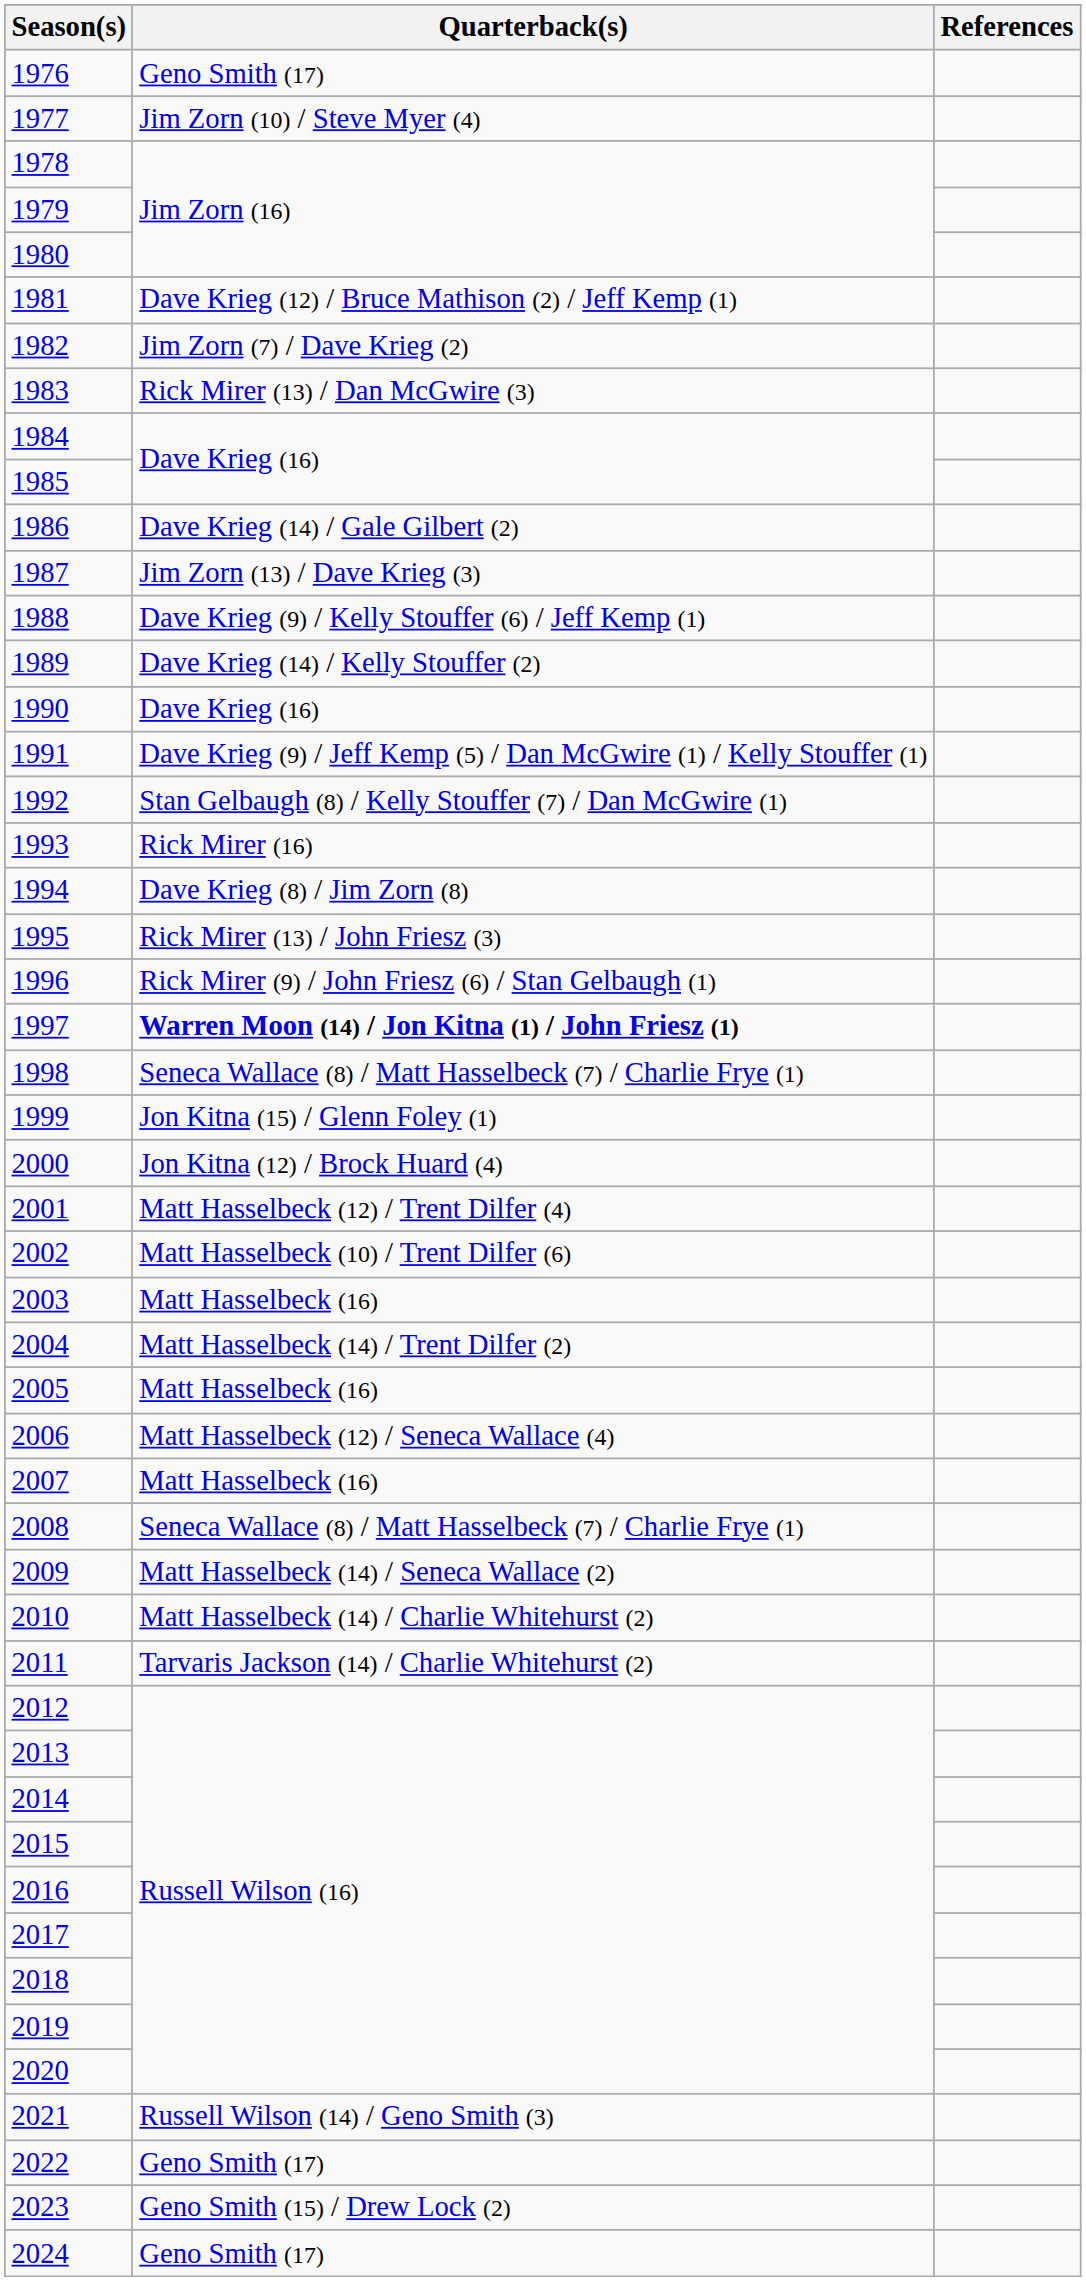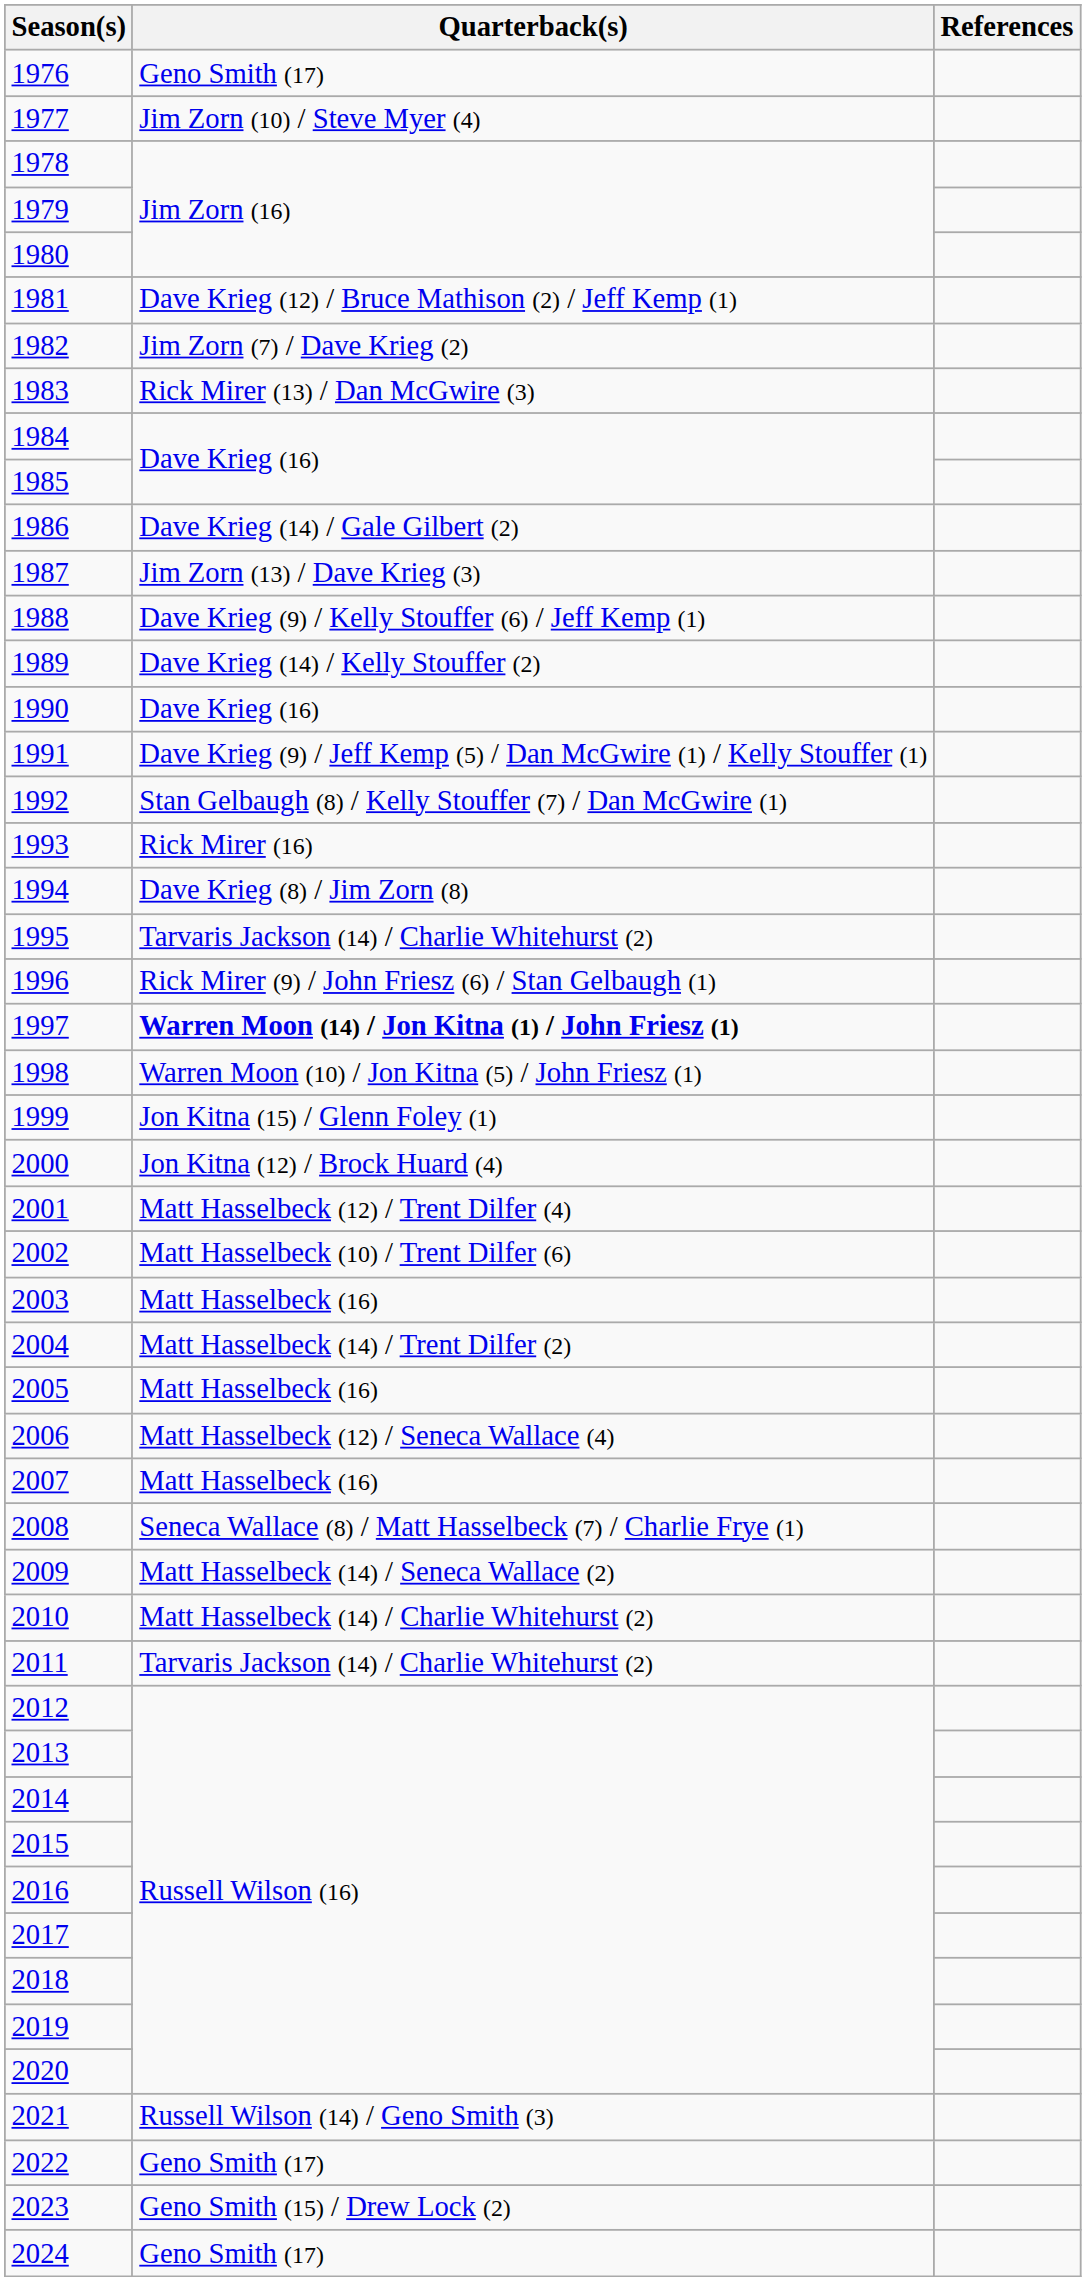(320, 935) Rick Mirer (13) / John Friesz (3) -> (396, 935) Tarvaris Jackson (14) / Charlie Whitehurst (2)
(471, 1071) Seneca Wallace (8) / Matt Hasselbeck (7) / Charlie Frye (1) -> (421, 1071) Warren Moon (10) / Jon Kitna (5) / John Friesz (1)
